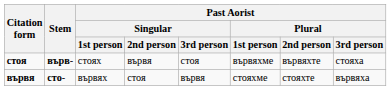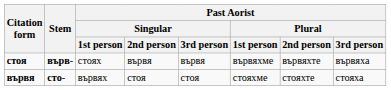(190, 61) стоя -> (193, 61) вървя
(350, 61) стояха -> (353, 61) вървяха
(193, 77) вървя -> (190, 77) стоя
(353, 77) вървяха -> (350, 77) стояха
